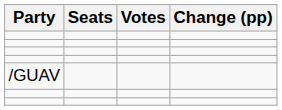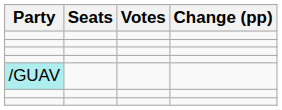(34, 76) no background -> (34, 76) paleturquoise background
